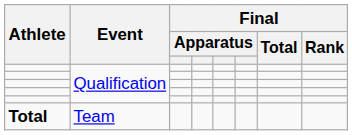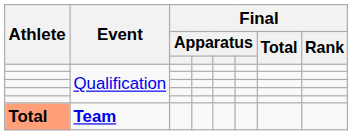(28, 117) no background -> (28, 117) lightsalmon background
(94, 117) normal -> (95, 117) bold
